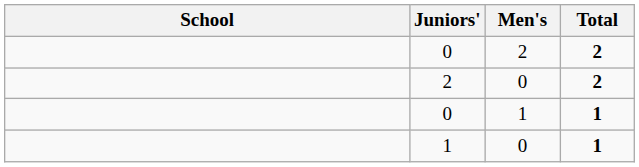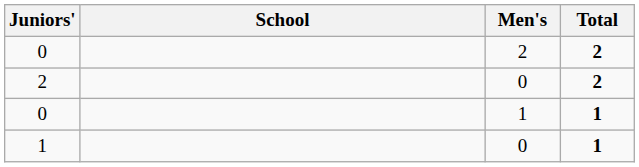columns swapped: (207, 20) <-> (447, 20)
